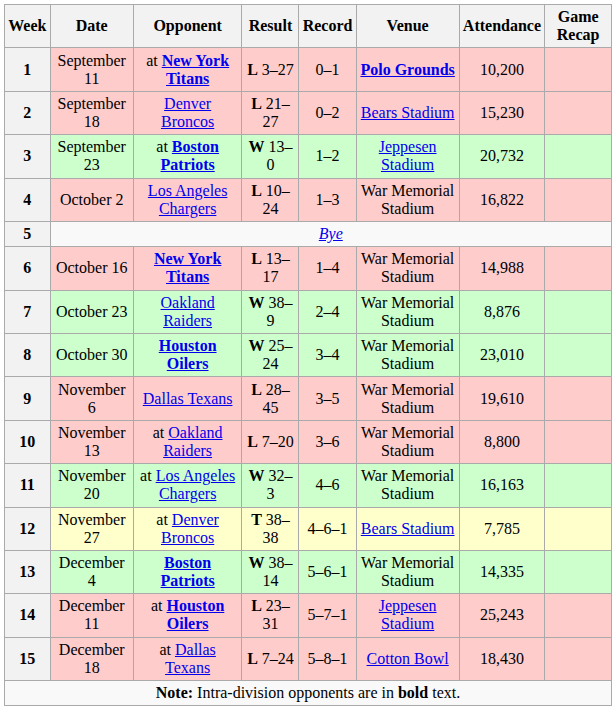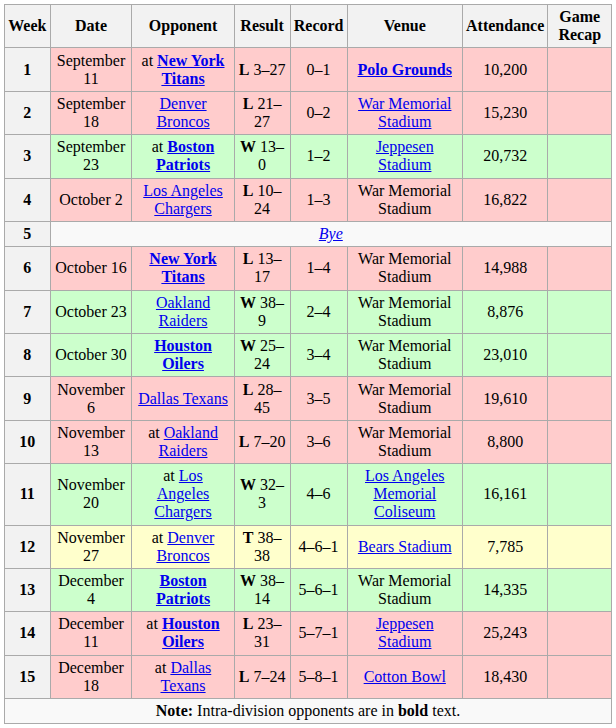(408, 112) Bears Stadium -> (405, 112) War Memorial Stadium
(408, 485) War Memorial Stadium -> (405, 494) Los Angeles Memorial Coliseum
(502, 485) 16,163 -> (505, 494) 16,161
